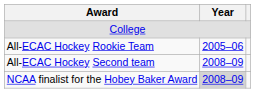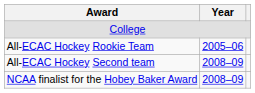(223, 79) lightgrey background -> (223, 79) no background
